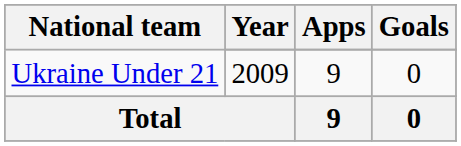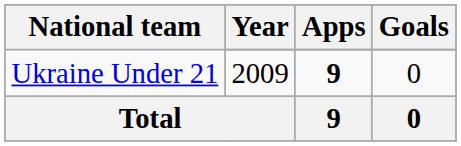(334, 72) normal -> (334, 72) bold
